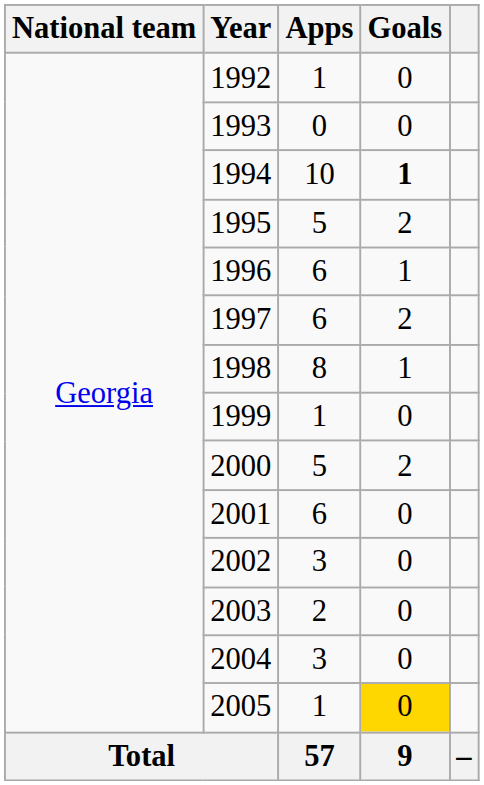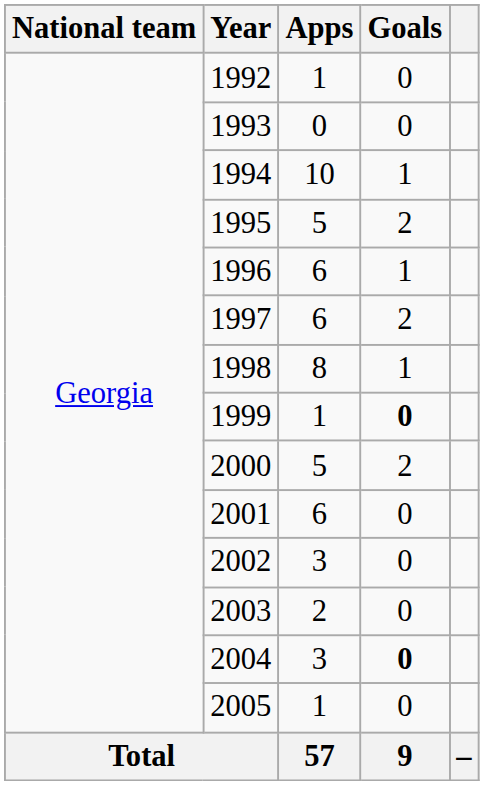(405, 174) bold -> (405, 174) normal
(405, 416) normal -> (405, 416) bold
(405, 658) normal -> (405, 658) bold
(405, 707) gold background -> (405, 707) no background
